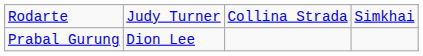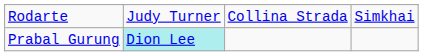(161, 40) no background -> (161, 40) paleturquoise background
